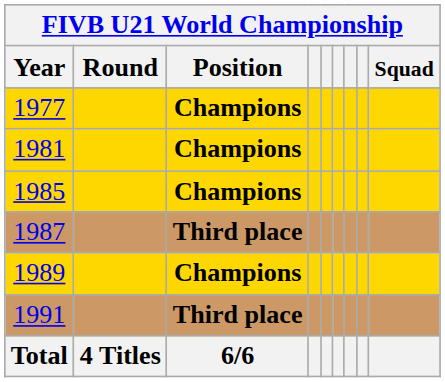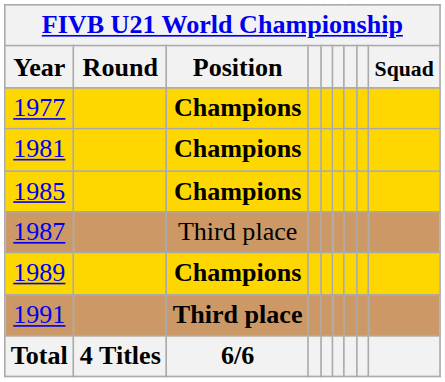(238, 231) bold -> (238, 231) normal
